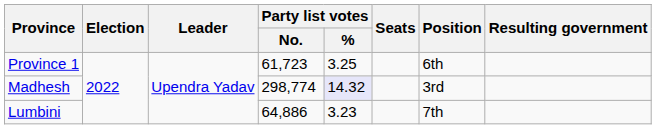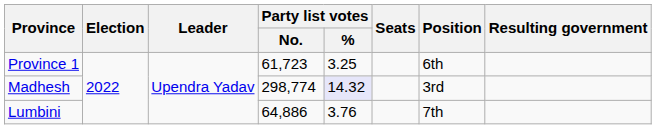(342, 111) 3.23 -> (342, 111) 3.76
